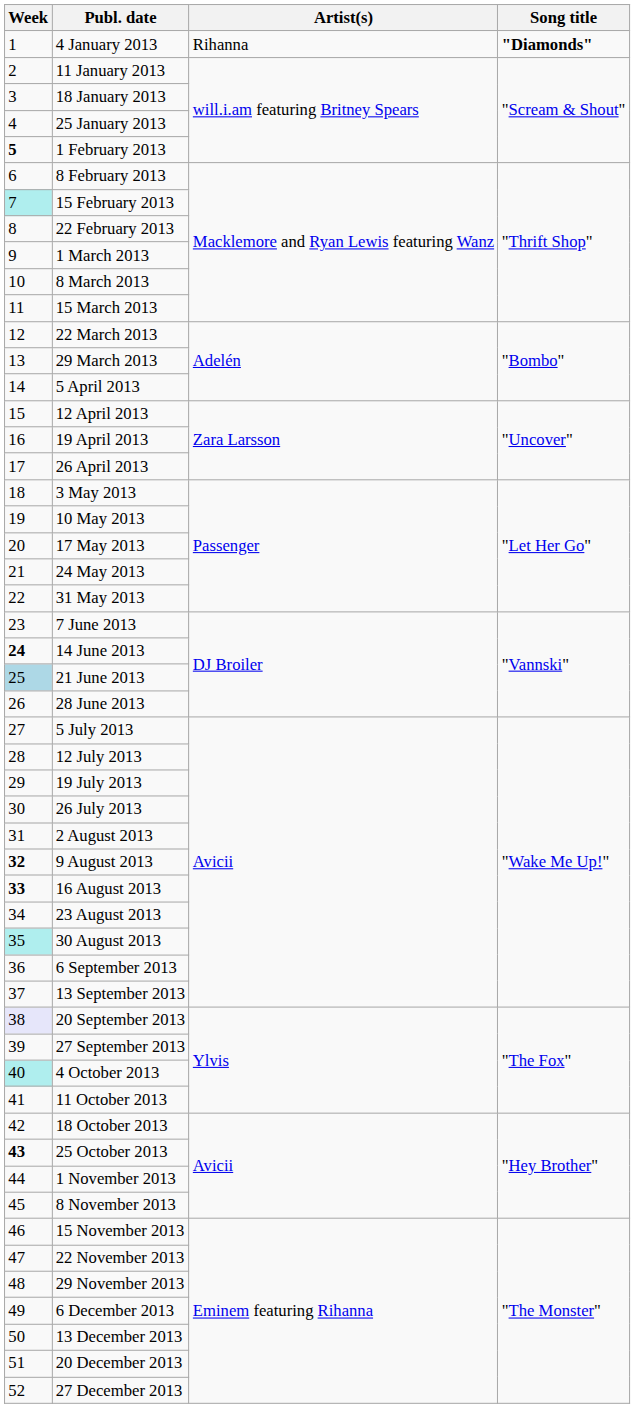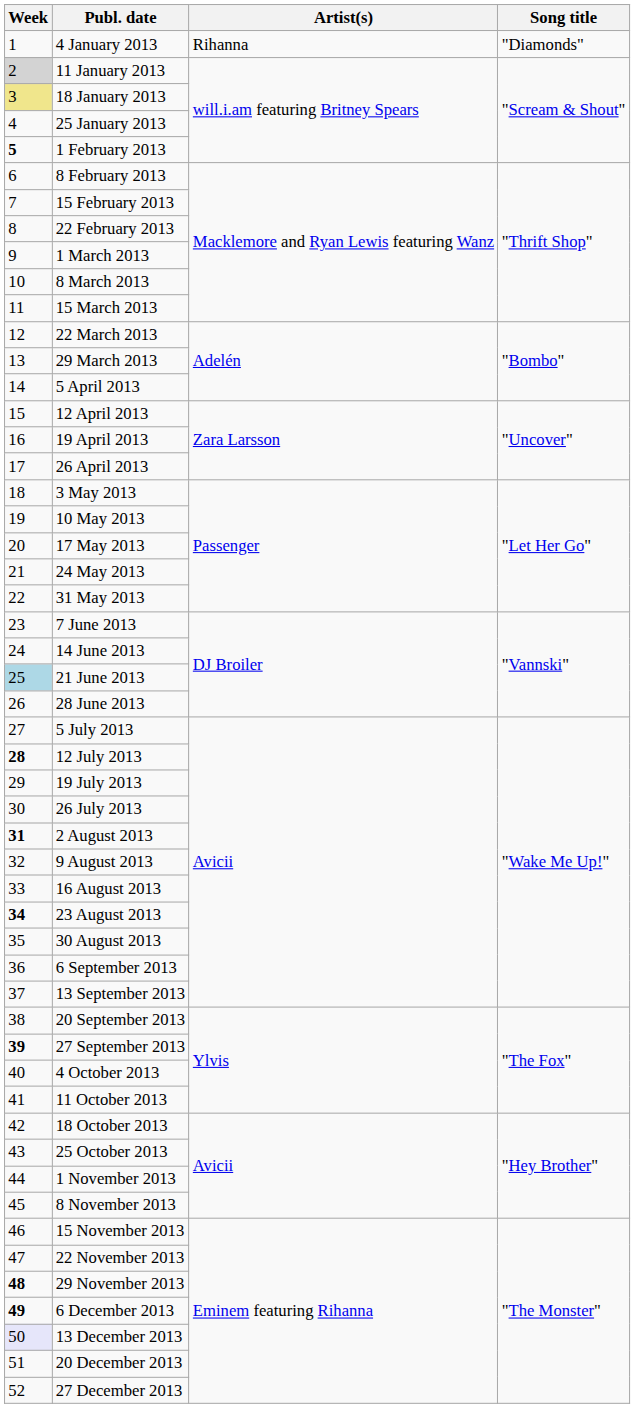(547, 44) bold -> (543, 44) normal
(13, 70) no background -> (13, 70) lightgrey background
(13, 96) no background -> (13, 96) khaki background
(13, 202) paleturquoise background -> (13, 202) no background
(17, 651) bold -> (17, 651) normal
(17, 756) normal -> (17, 756) bold
(17, 835) normal -> (17, 835) bold
(17, 862) bold -> (17, 862) normal
(17, 888) bold -> (17, 888) normal
(17, 914) normal -> (17, 914) bold
(17, 941) paleturquoise background -> (17, 941) no background
(17, 1020) lavender background -> (17, 1020) no background
(17, 1046) normal -> (17, 1046) bold
(17, 1073) paleturquoise background -> (17, 1073) no background
(17, 1152) bold -> (17, 1152) normal
(17, 1284) normal -> (17, 1284) bold
(17, 1310) normal -> (17, 1310) bold
(17, 1337) no background -> (17, 1337) lavender background
